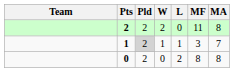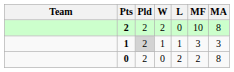(198, 28) 11 -> (198, 28) 10
(219, 43) 7 -> (219, 43) 3
(198, 59) 8 -> (198, 59) 2
